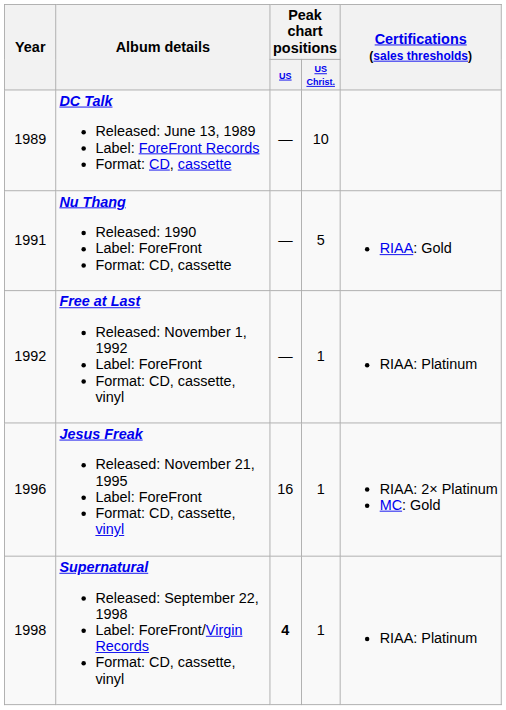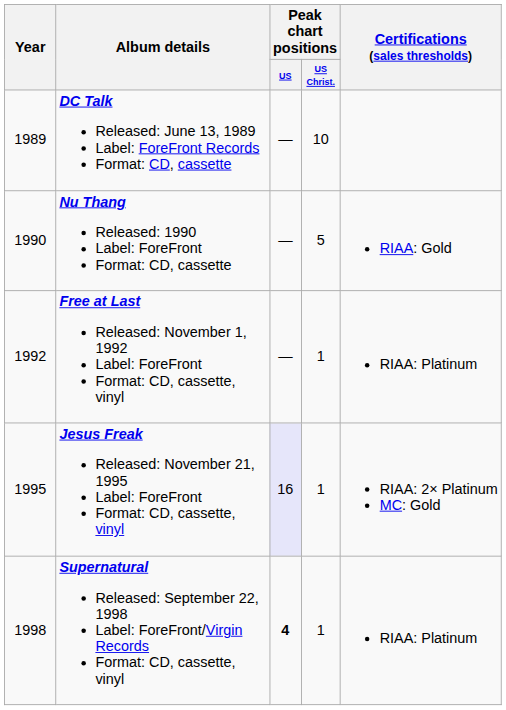(30, 240) 1991 -> (30, 240) 1990
(30, 489) 1996 -> (30, 489) 1995
(285, 489) no background -> (285, 489) lavender background
